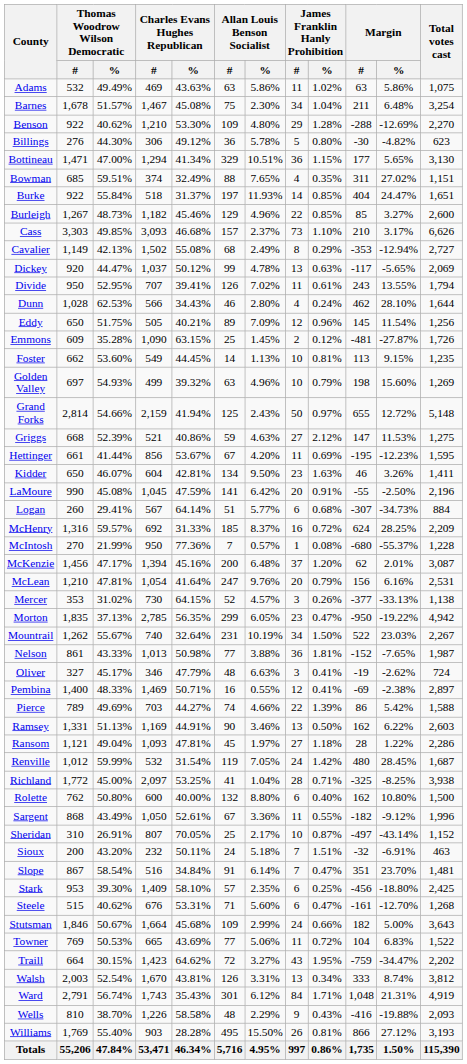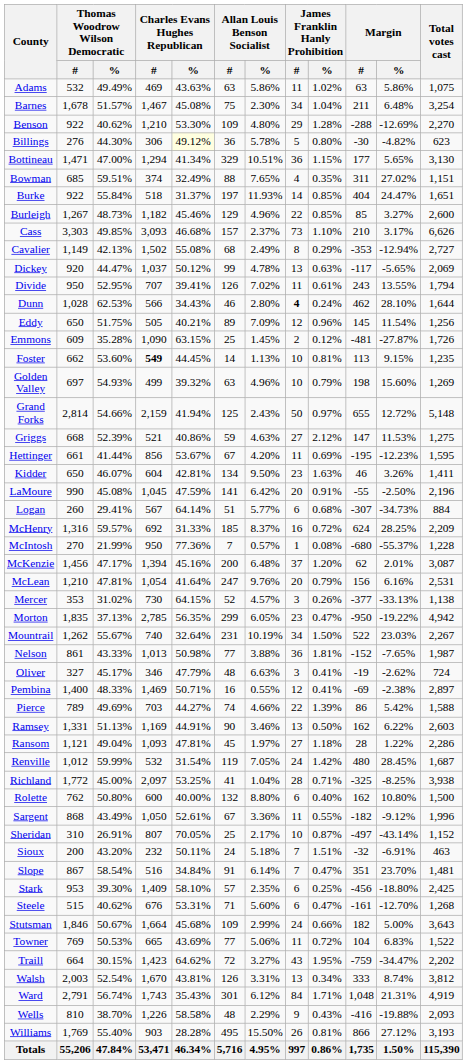(193, 141) no background -> (193, 141) lightyellow background
(297, 304) normal -> (297, 304) bold
(154, 358) normal -> (154, 358) bold
